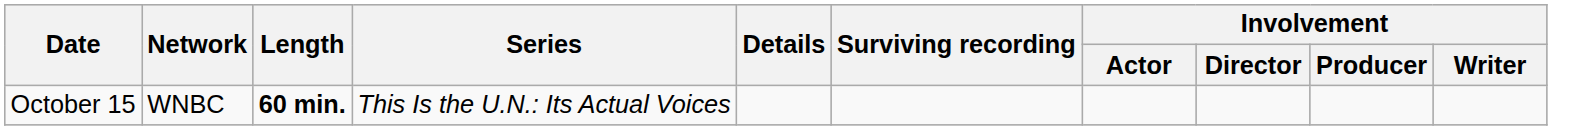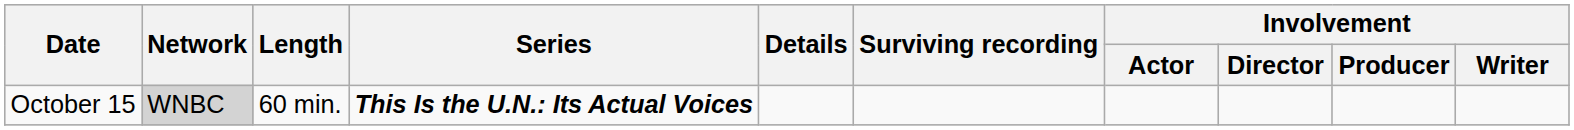(186, 104) no background -> (186, 104) lightgrey background
(302, 104) bold -> (300, 104) normal
(544, 104) normal -> (554, 104) bold
